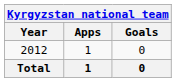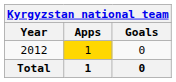(88, 50) no background -> (88, 50) gold background
